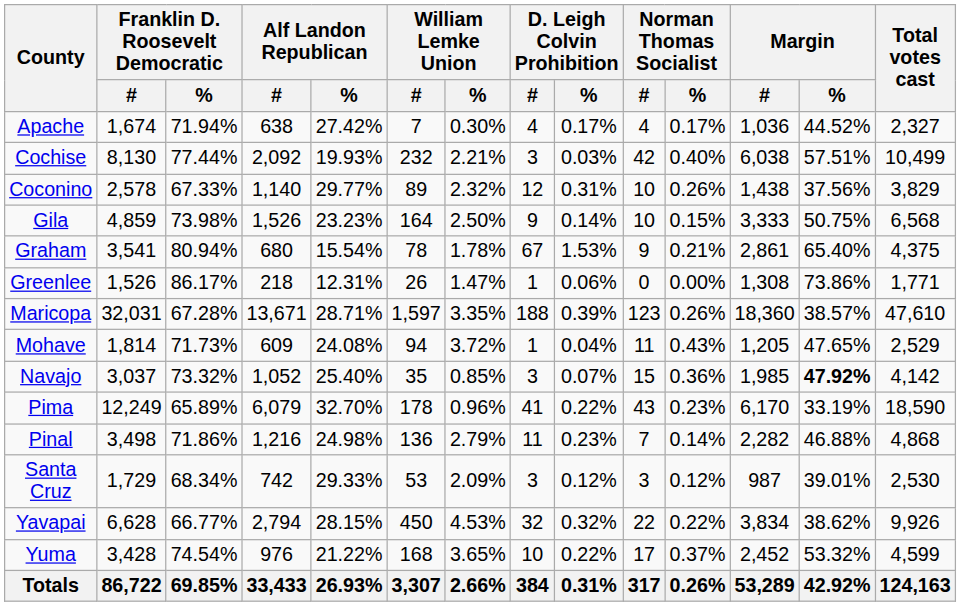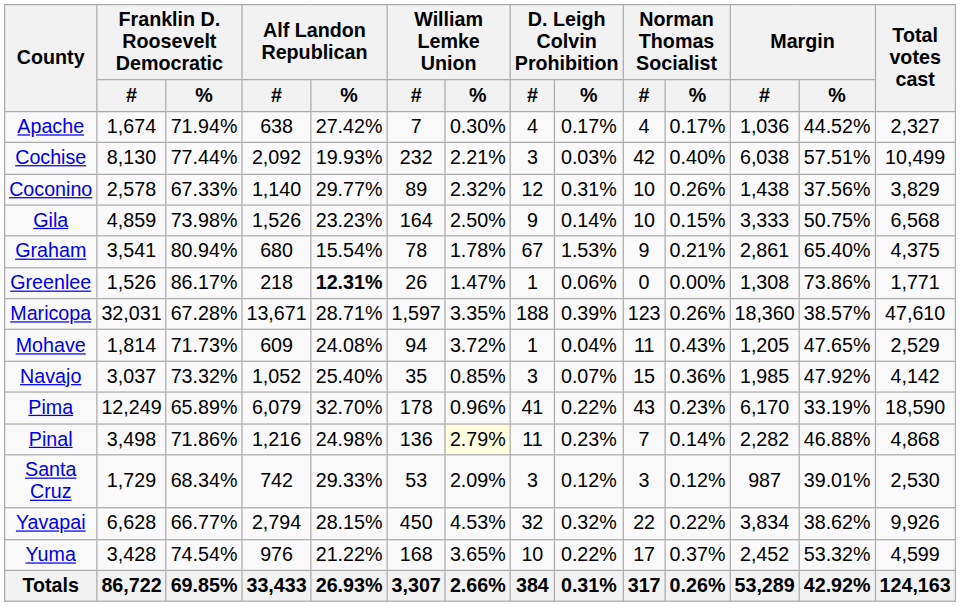(349, 282) normal -> (349, 282) bold
(837, 376) bold -> (837, 376) normal
(478, 438) no background -> (478, 438) lightyellow background
